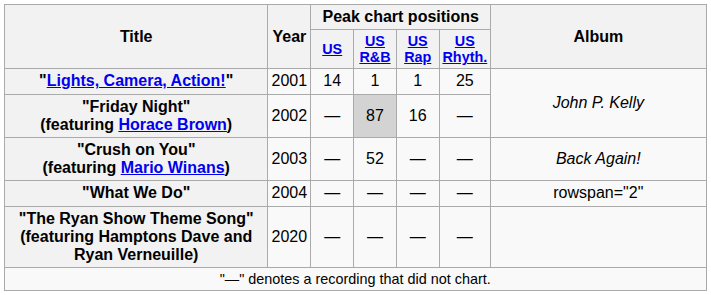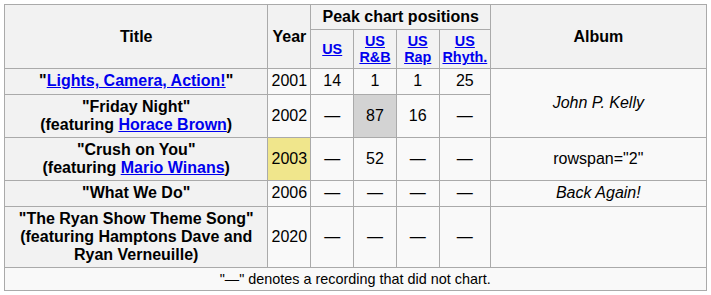(289, 159) no background -> (289, 159) khaki background
(598, 159) Back Again! -> (598, 159) rowspan="2"
(289, 193) 2004 -> (289, 193) 2006
(598, 193) rowspan="2" -> (598, 193) Back Again!
